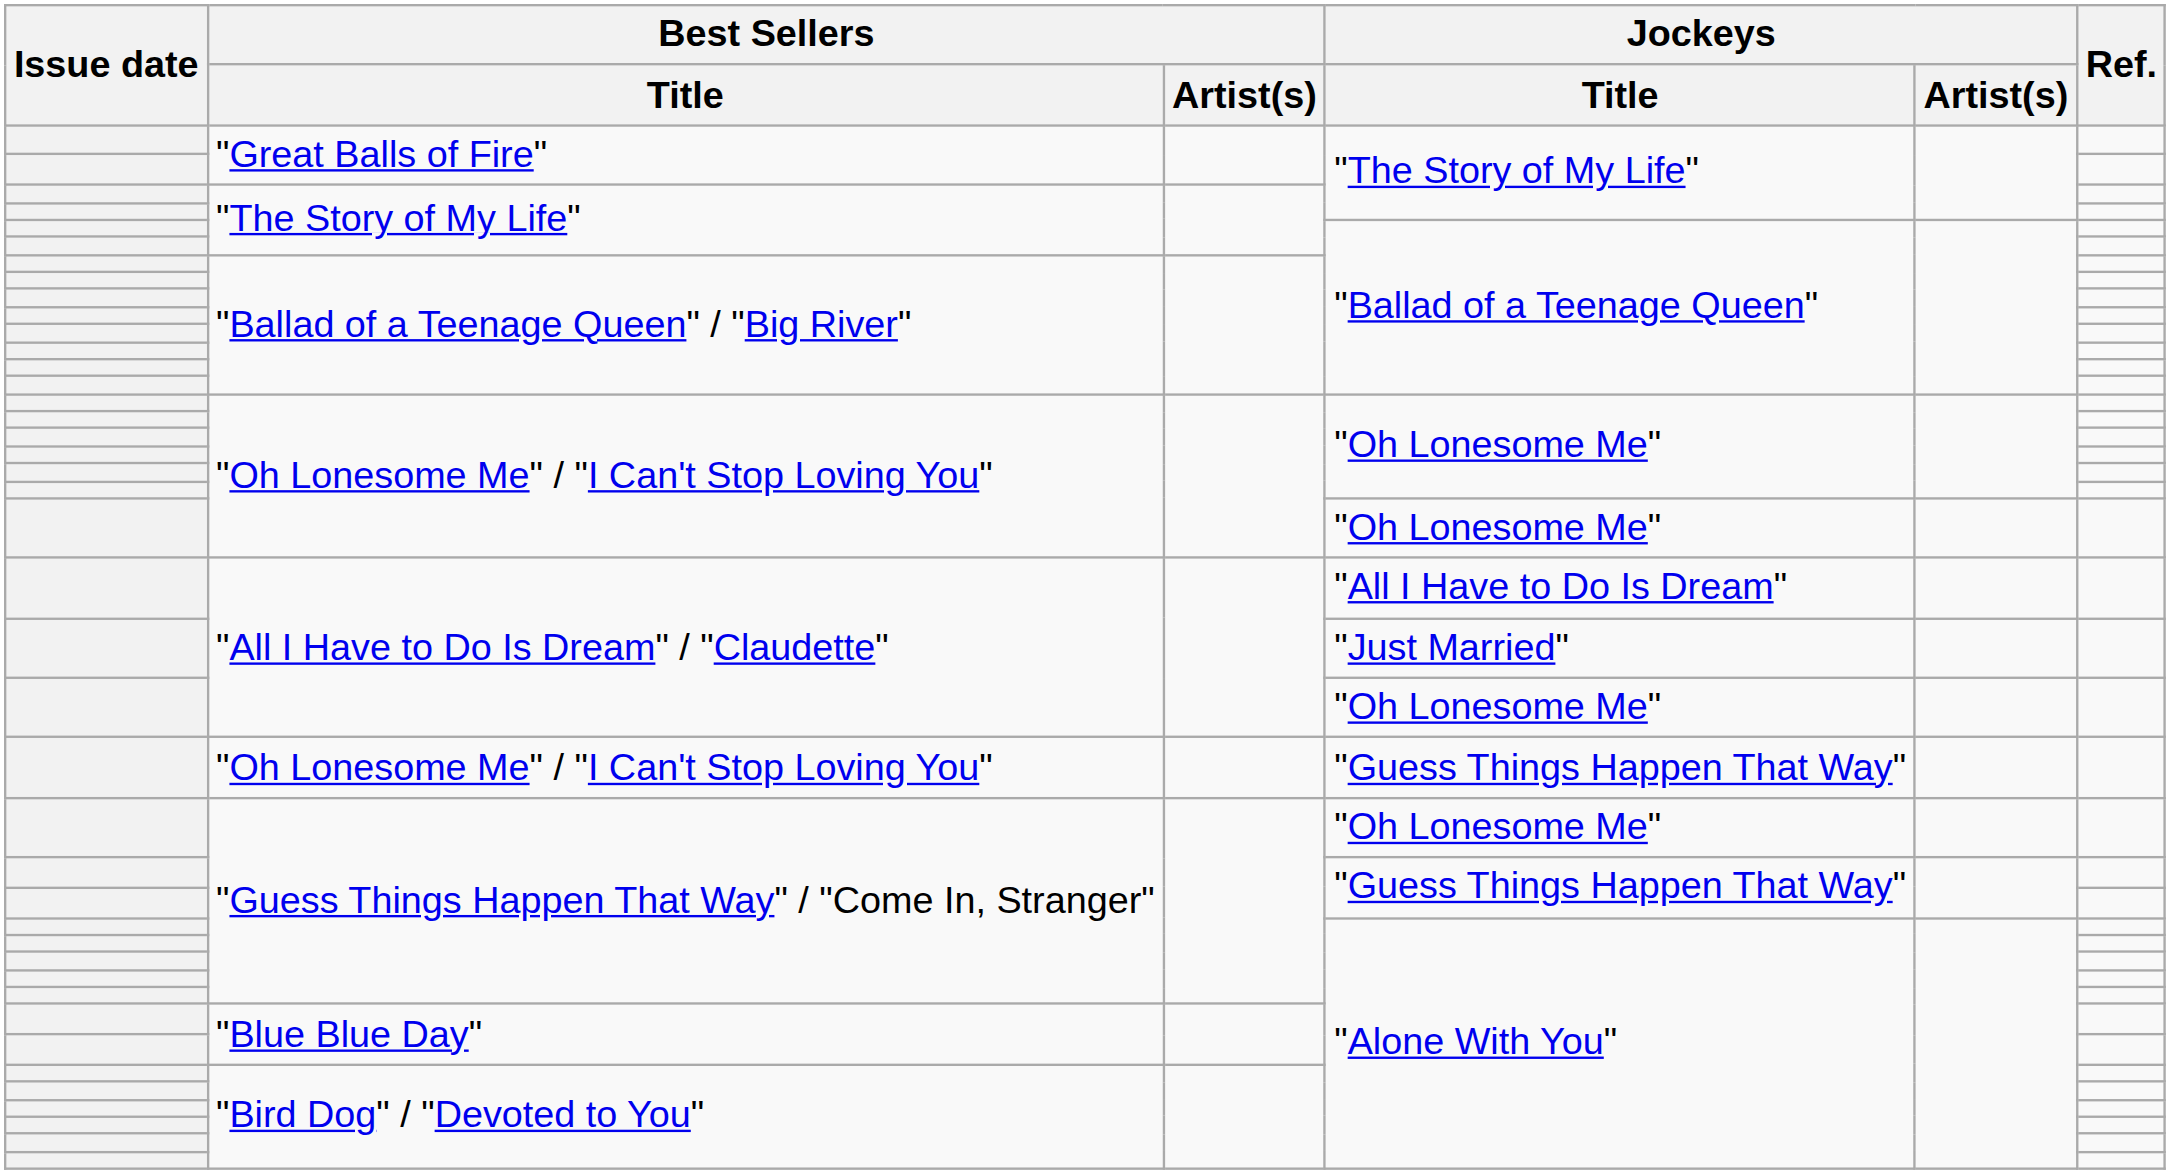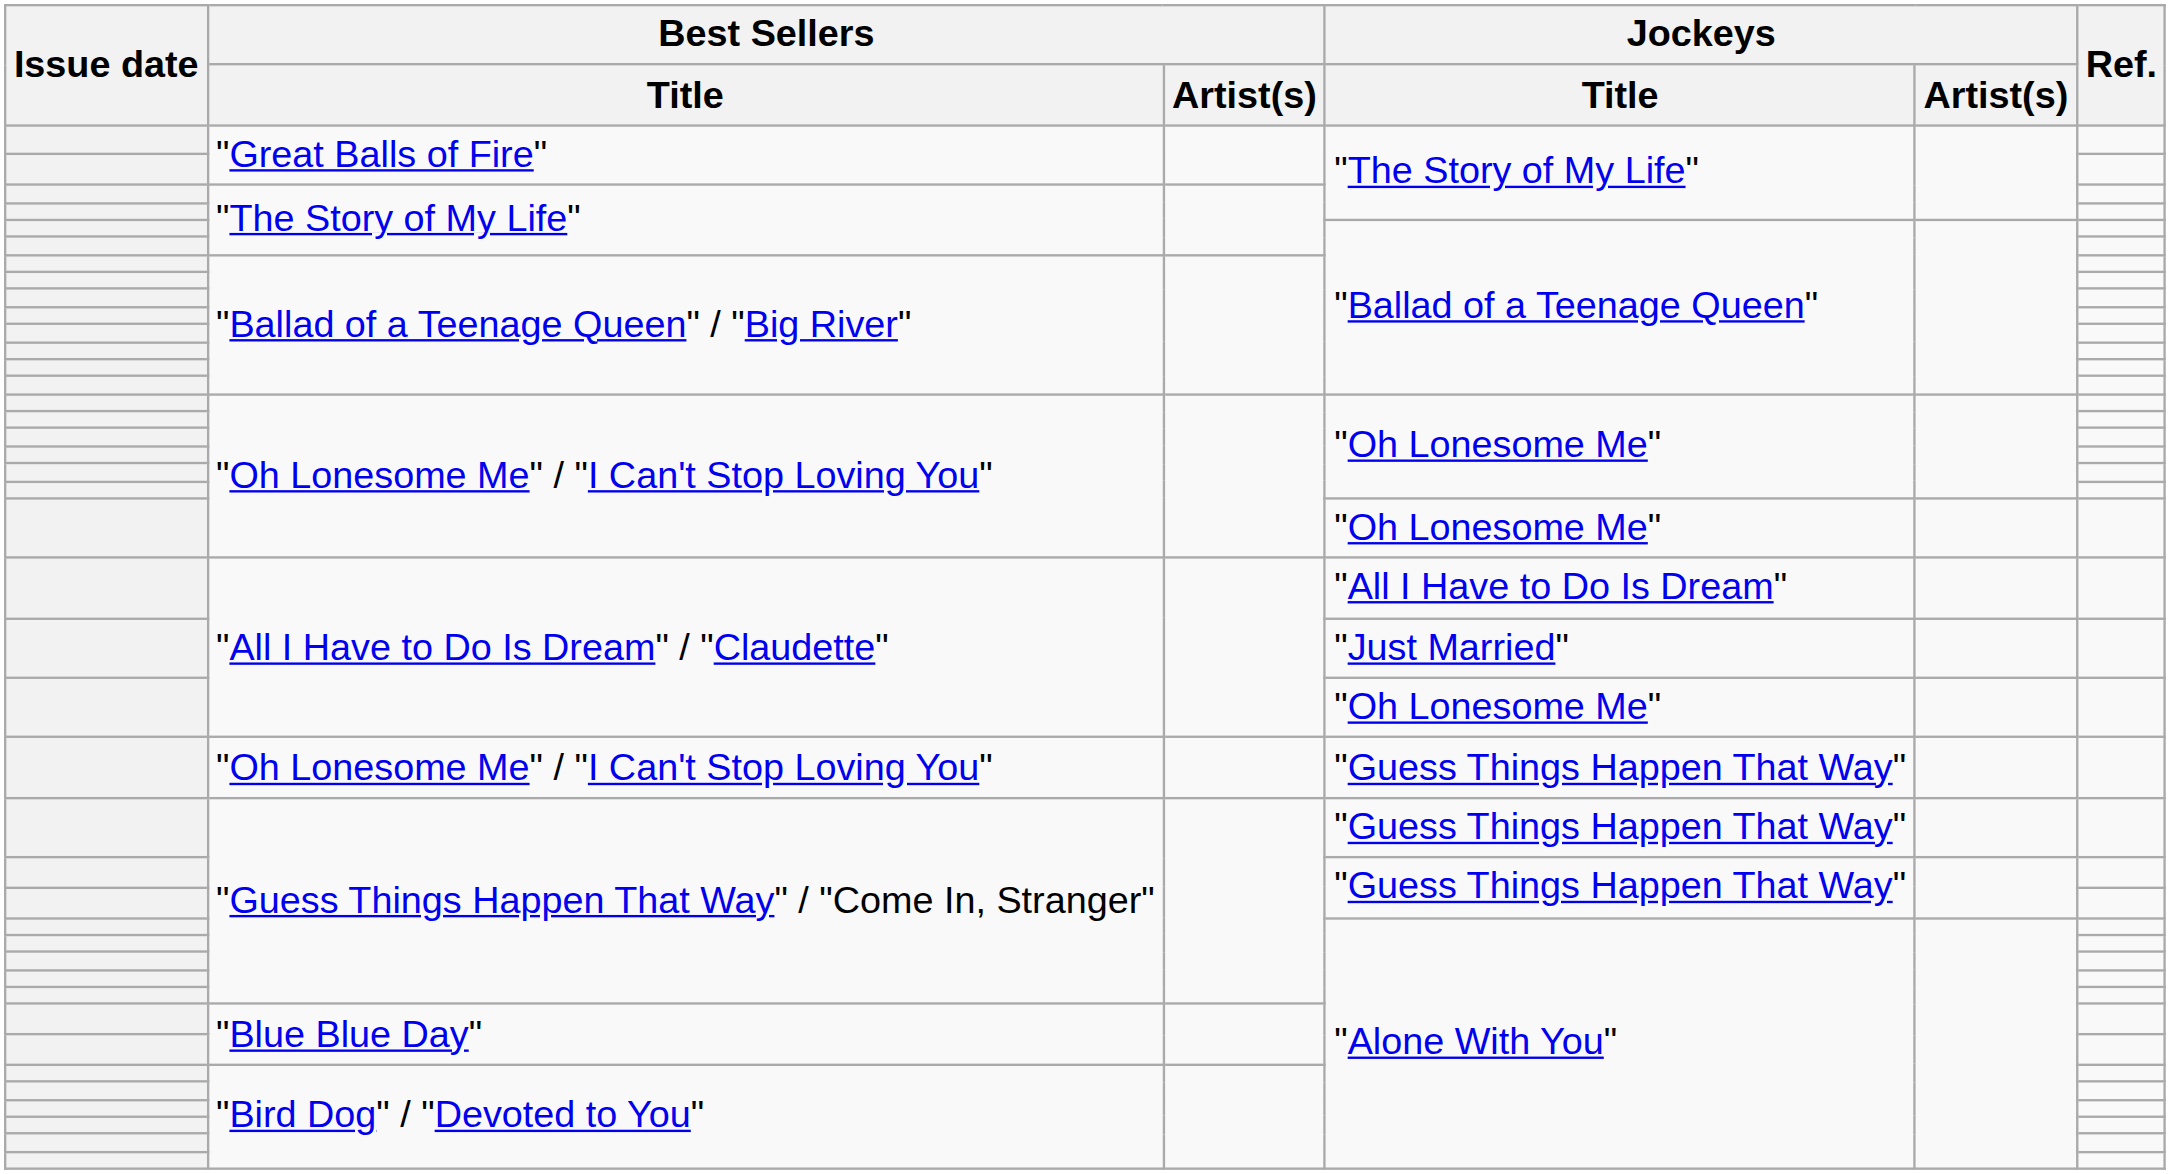(1498, 826) "Oh Lonesome Me" -> (1620, 826) "Guess Things Happen That Way"
